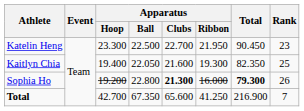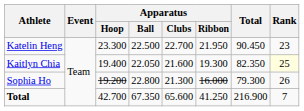(284, 63) no background -> (284, 63) lightyellow background
(179, 80) bold -> (179, 80) normal
(251, 80) bold -> (251, 80) normal
